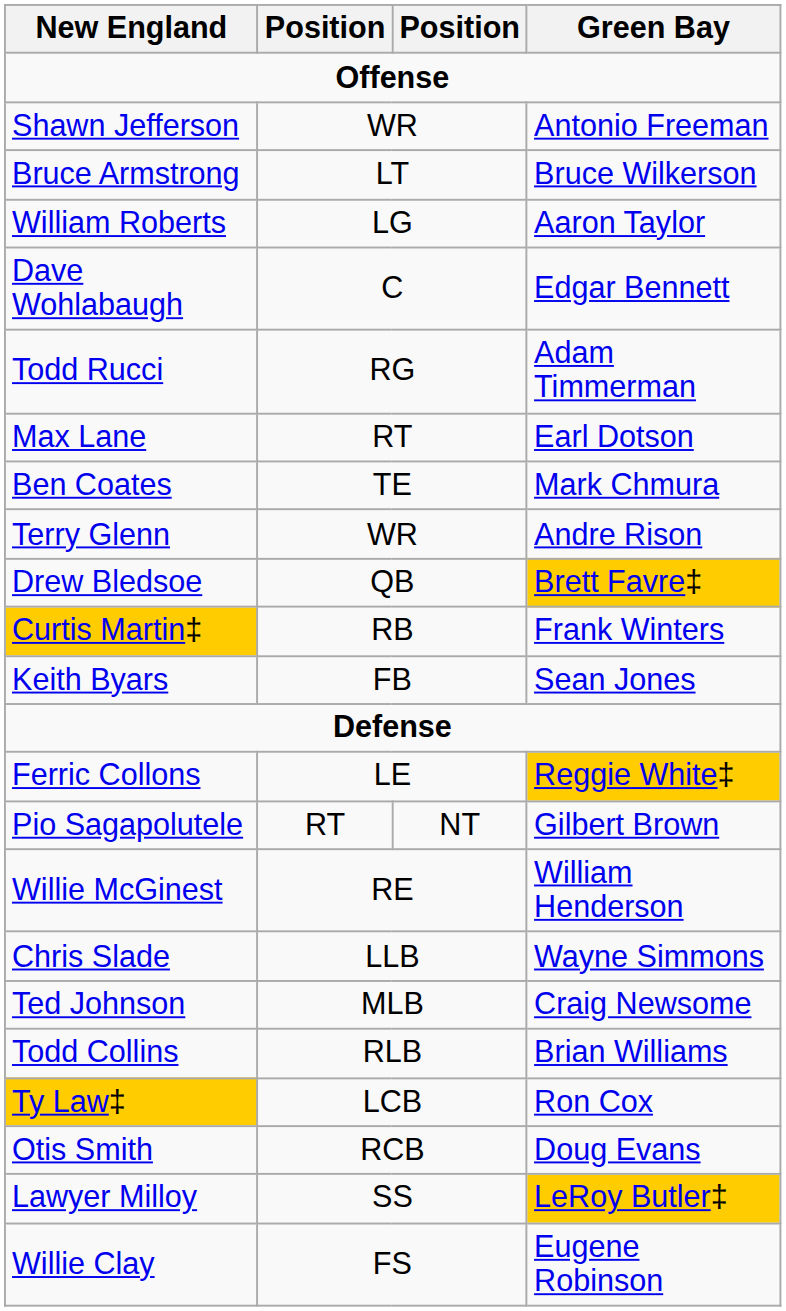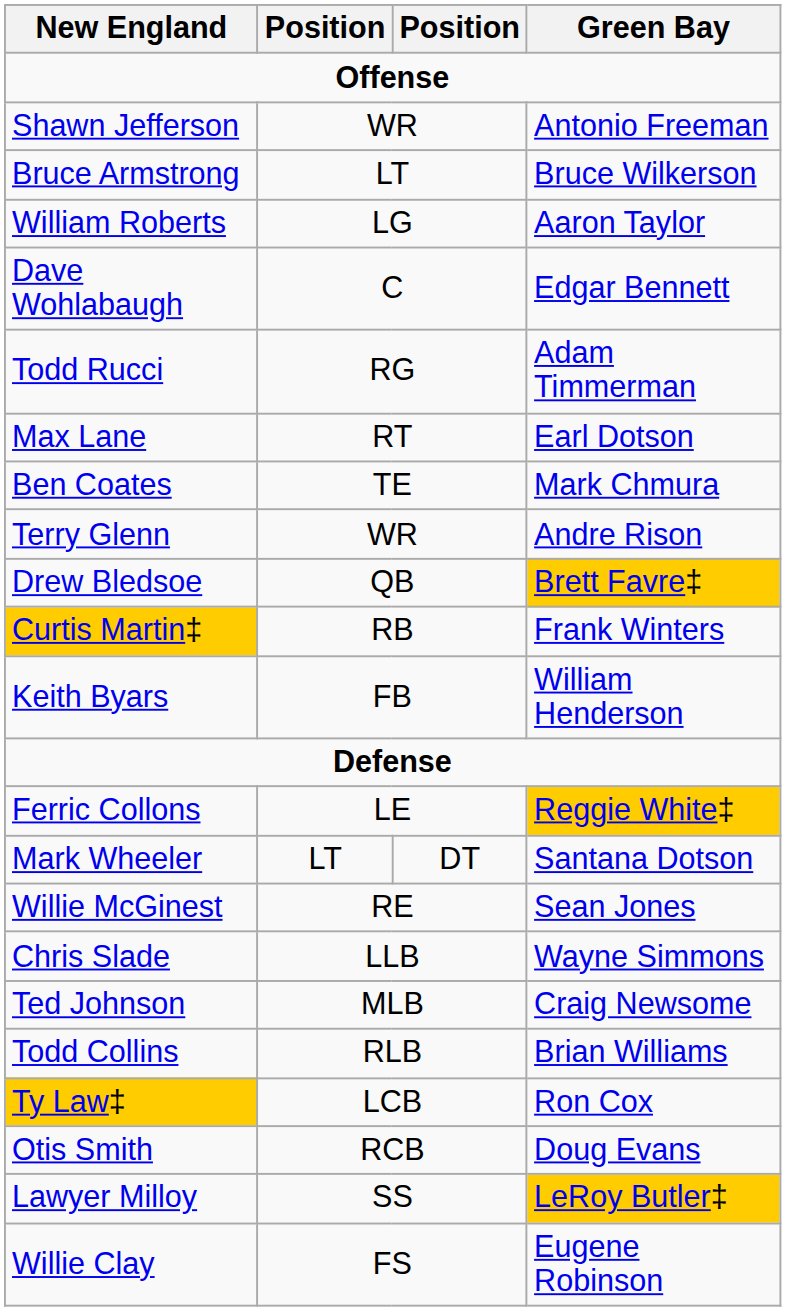(615, 679) Sean Jones -> (609, 696) William Henderson
+ row: (107, 858)
- row: (128, 824)
(609, 890) William Henderson -> (615, 907) Sean Jones
